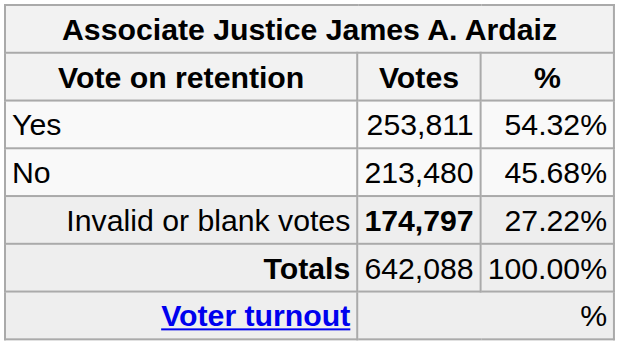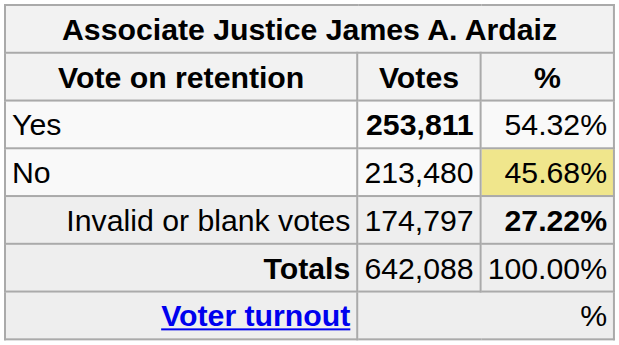(420, 125) normal -> (420, 125) bold
(556, 173) no background -> (556, 173) khaki background
(419, 221) bold -> (419, 221) normal
(556, 221) normal -> (556, 221) bold
